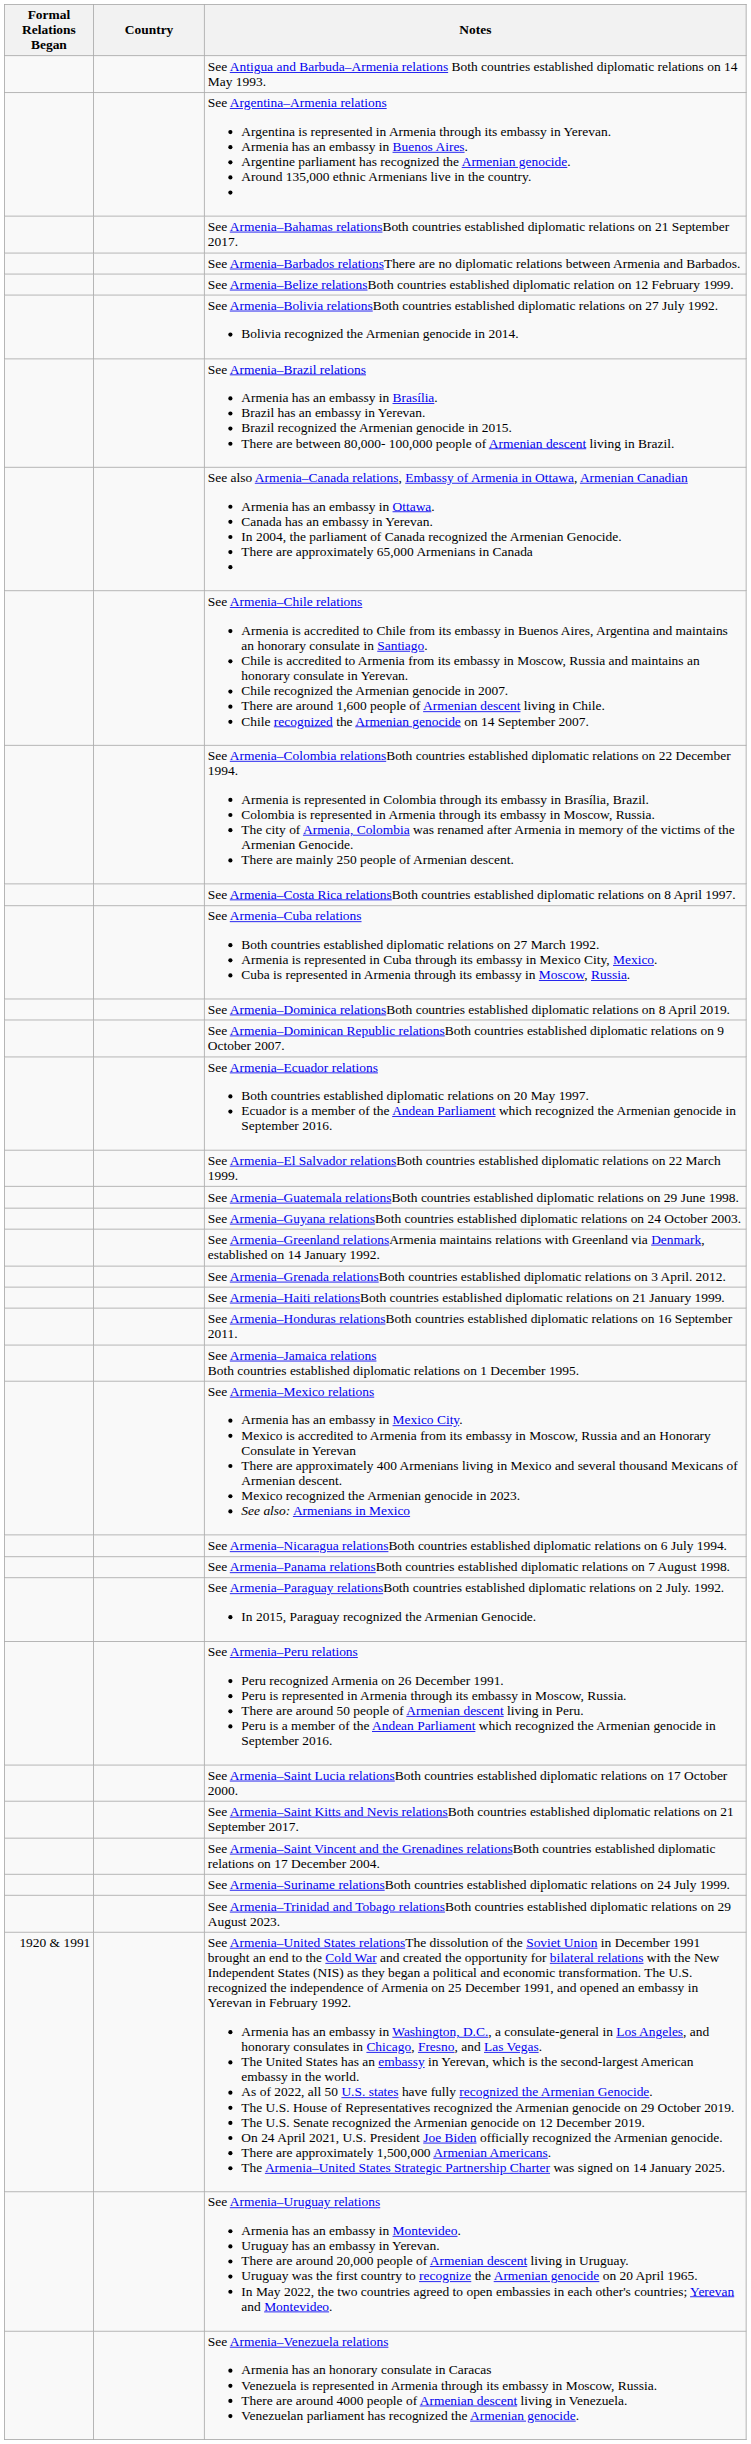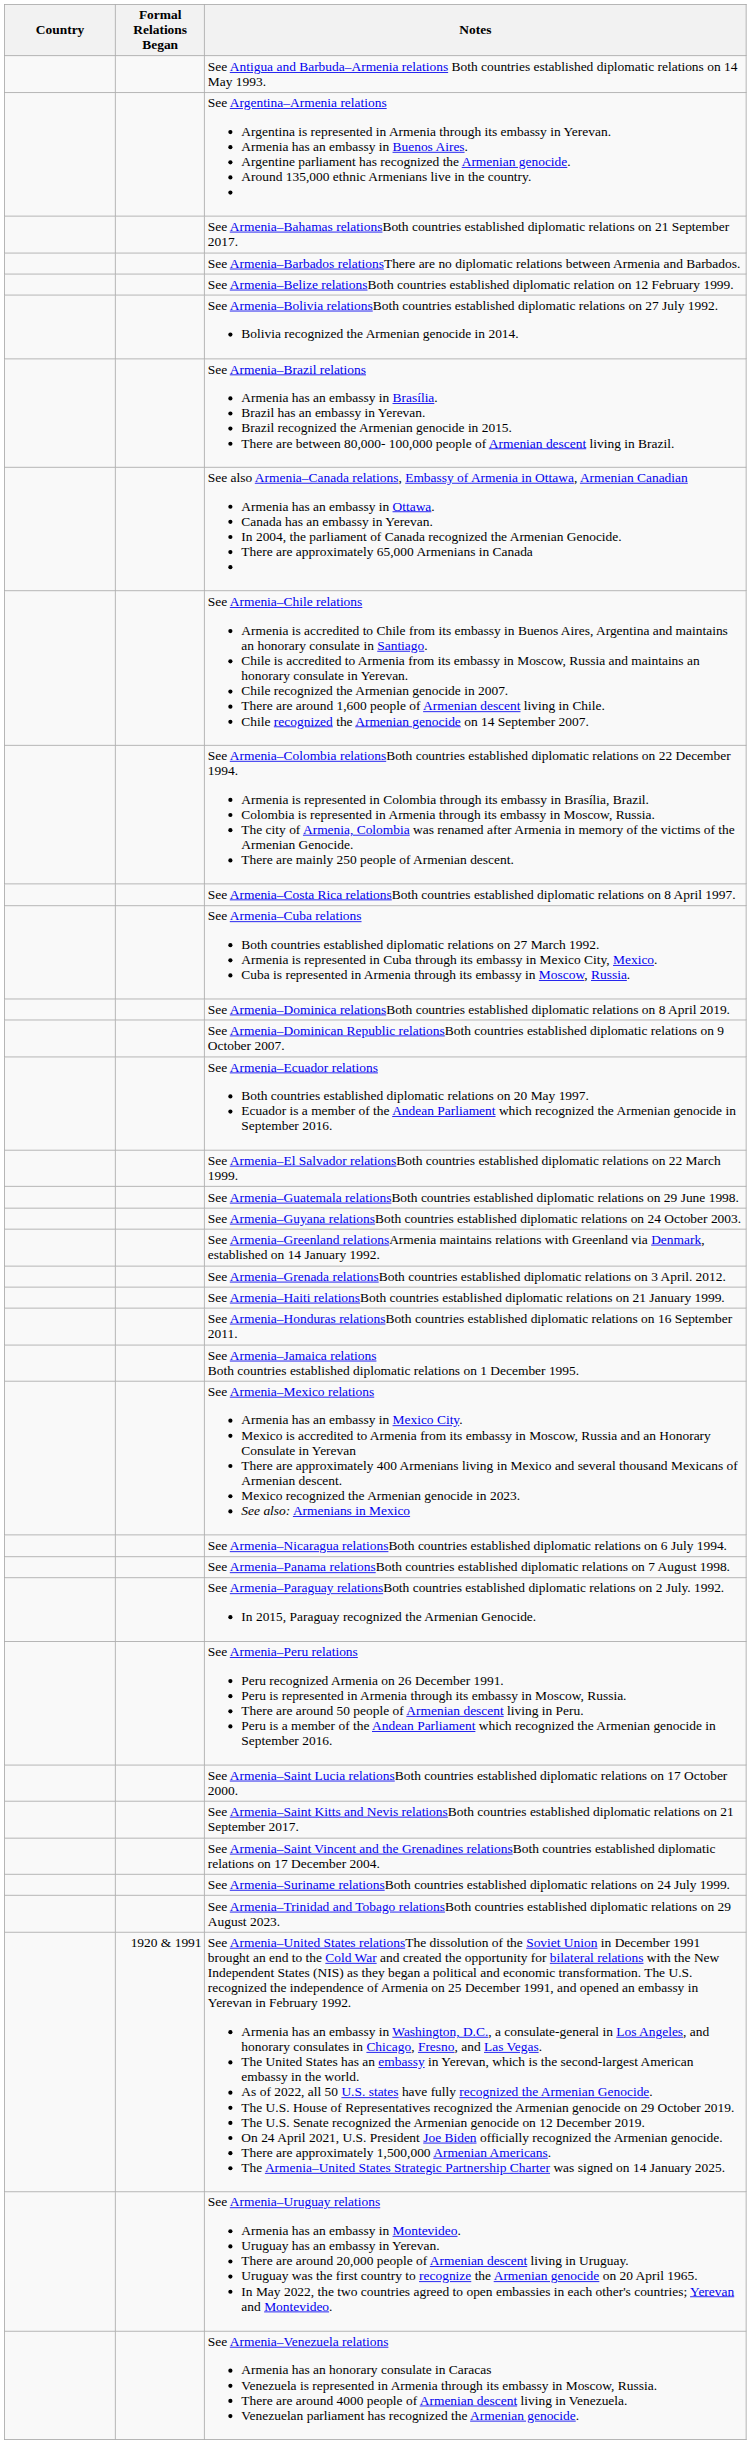columns swapped: (149, 30) <-> (49, 30)
